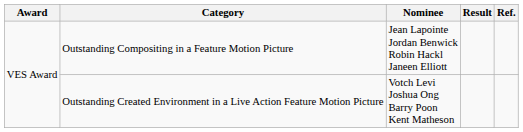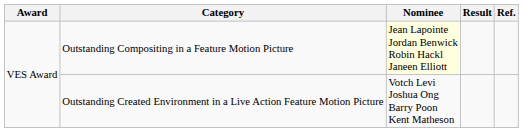(423, 48) no background -> (423, 48) lightyellow background
